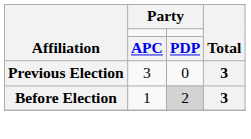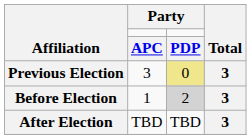(185, 73) no background -> (185, 73) khaki background
+ row: (66, 122)
